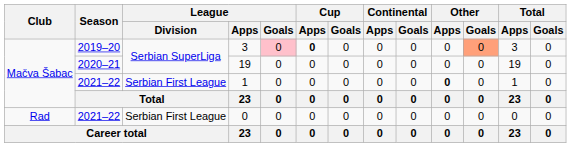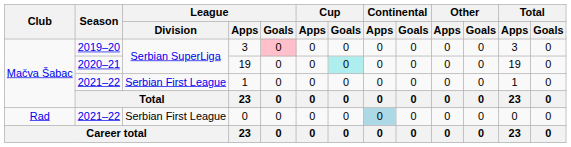(312, 47) bold -> (312, 47) normal
(481, 47) lightsalmon background -> (481, 47) no background
(346, 64) no background -> (346, 64) paleturquoise background
(447, 82) bold -> (447, 82) normal
(380, 116) no background -> (380, 116) lightblue background
